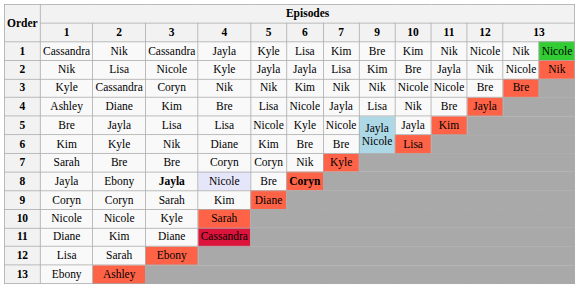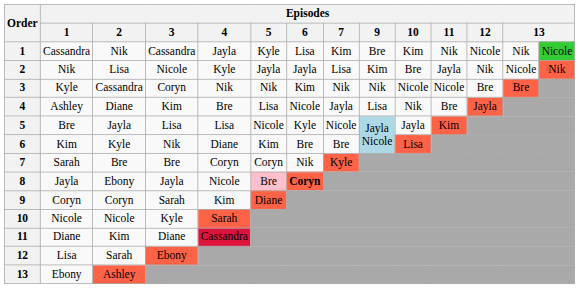(172, 181) bold -> (172, 181) normal
(224, 181) lavender background -> (224, 181) no background
(269, 181) no background -> (269, 181) pink background
